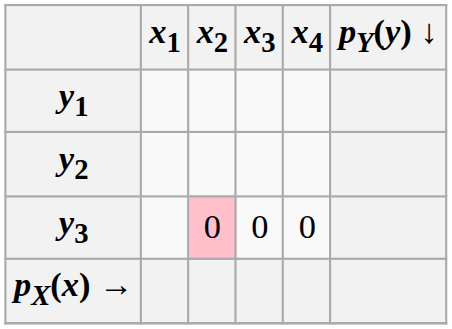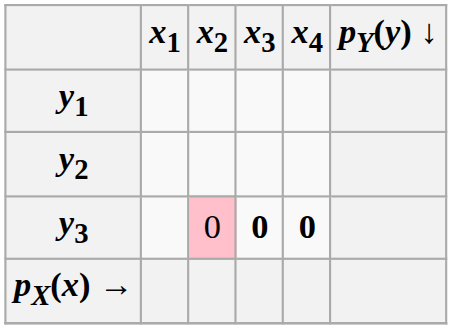(260, 226) normal -> (260, 226) bold
(307, 226) normal -> (307, 226) bold
